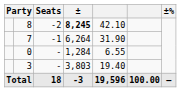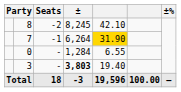(78, 25) bold -> (78, 25) normal
(113, 39) no background -> (113, 39) gold background
(78, 66) normal -> (78, 66) bold
